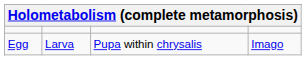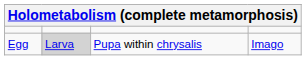(59, 44) no background -> (59, 44) lightgrey background
